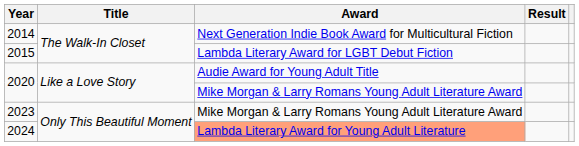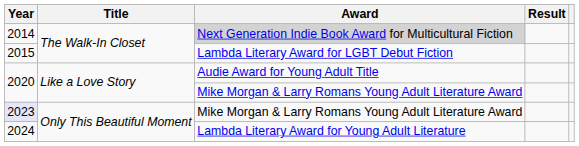(355, 33) no background -> (355, 33) lightgrey background
(21, 111) no background -> (21, 111) lavender background
(331, 131) lightsalmon background -> (331, 131) no background
